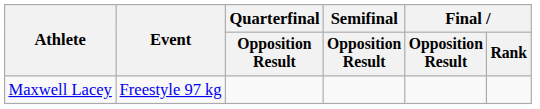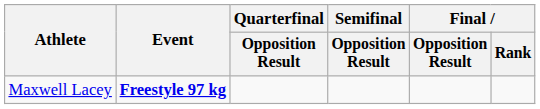(171, 90) normal -> (173, 90) bold
